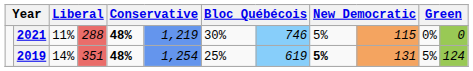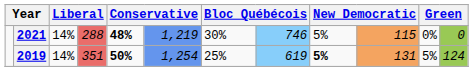(63, 35) 11% -> (63, 35) 14%
(121, 56) 48% -> (121, 56) 50%
